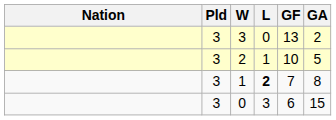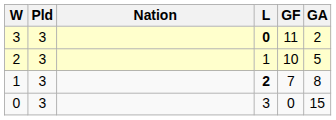columns swapped: (103, 15) <-> (242, 15)
(266, 37) normal -> (266, 37) bold
(291, 37) 13 -> (291, 37) 11
(291, 103) 6 -> (291, 103) 0
